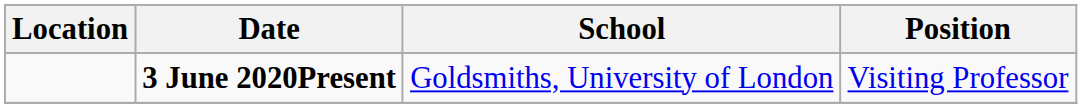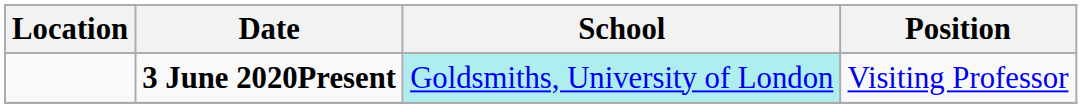(622, 77) no background -> (622, 77) paleturquoise background
